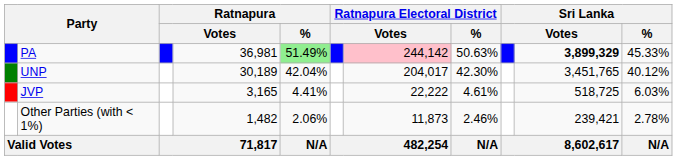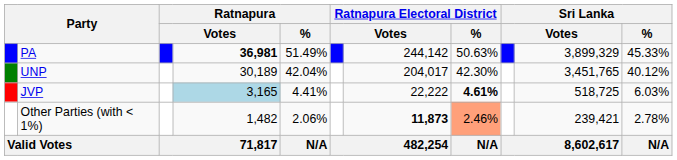(259, 53) normal -> (259, 53) bold
(306, 53) lightgreen background -> (306, 53) no background
(426, 53) pink background -> (426, 53) no background
(592, 53) bold -> (592, 53) normal
(262, 92) no background -> (262, 92) lightblue background
(481, 92) normal -> (481, 92) bold
(430, 118) normal -> (430, 118) bold
(481, 118) no background -> (481, 118) lightsalmon background
